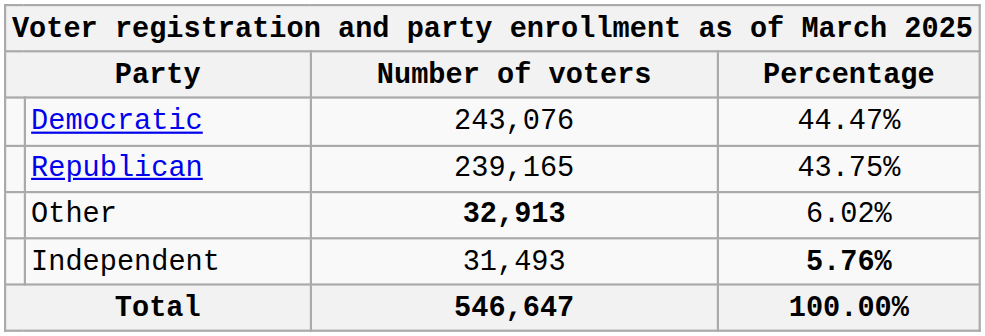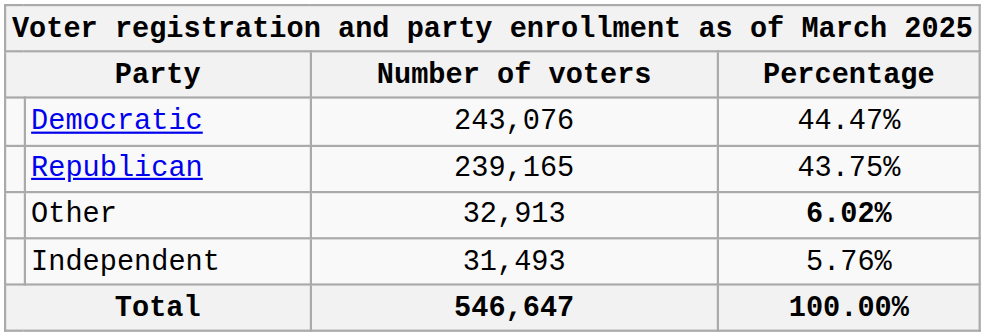(514, 215) bold -> (514, 215) normal
(849, 215) normal -> (849, 215) bold
(849, 261) bold -> (849, 261) normal
